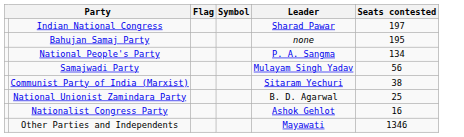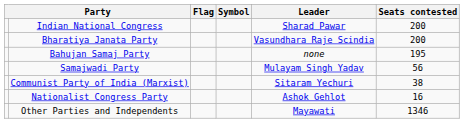(397, 26) 197 -> (418, 26) 200
+ row: (100, 40)
- row: (100, 54)
- row: (100, 97)
